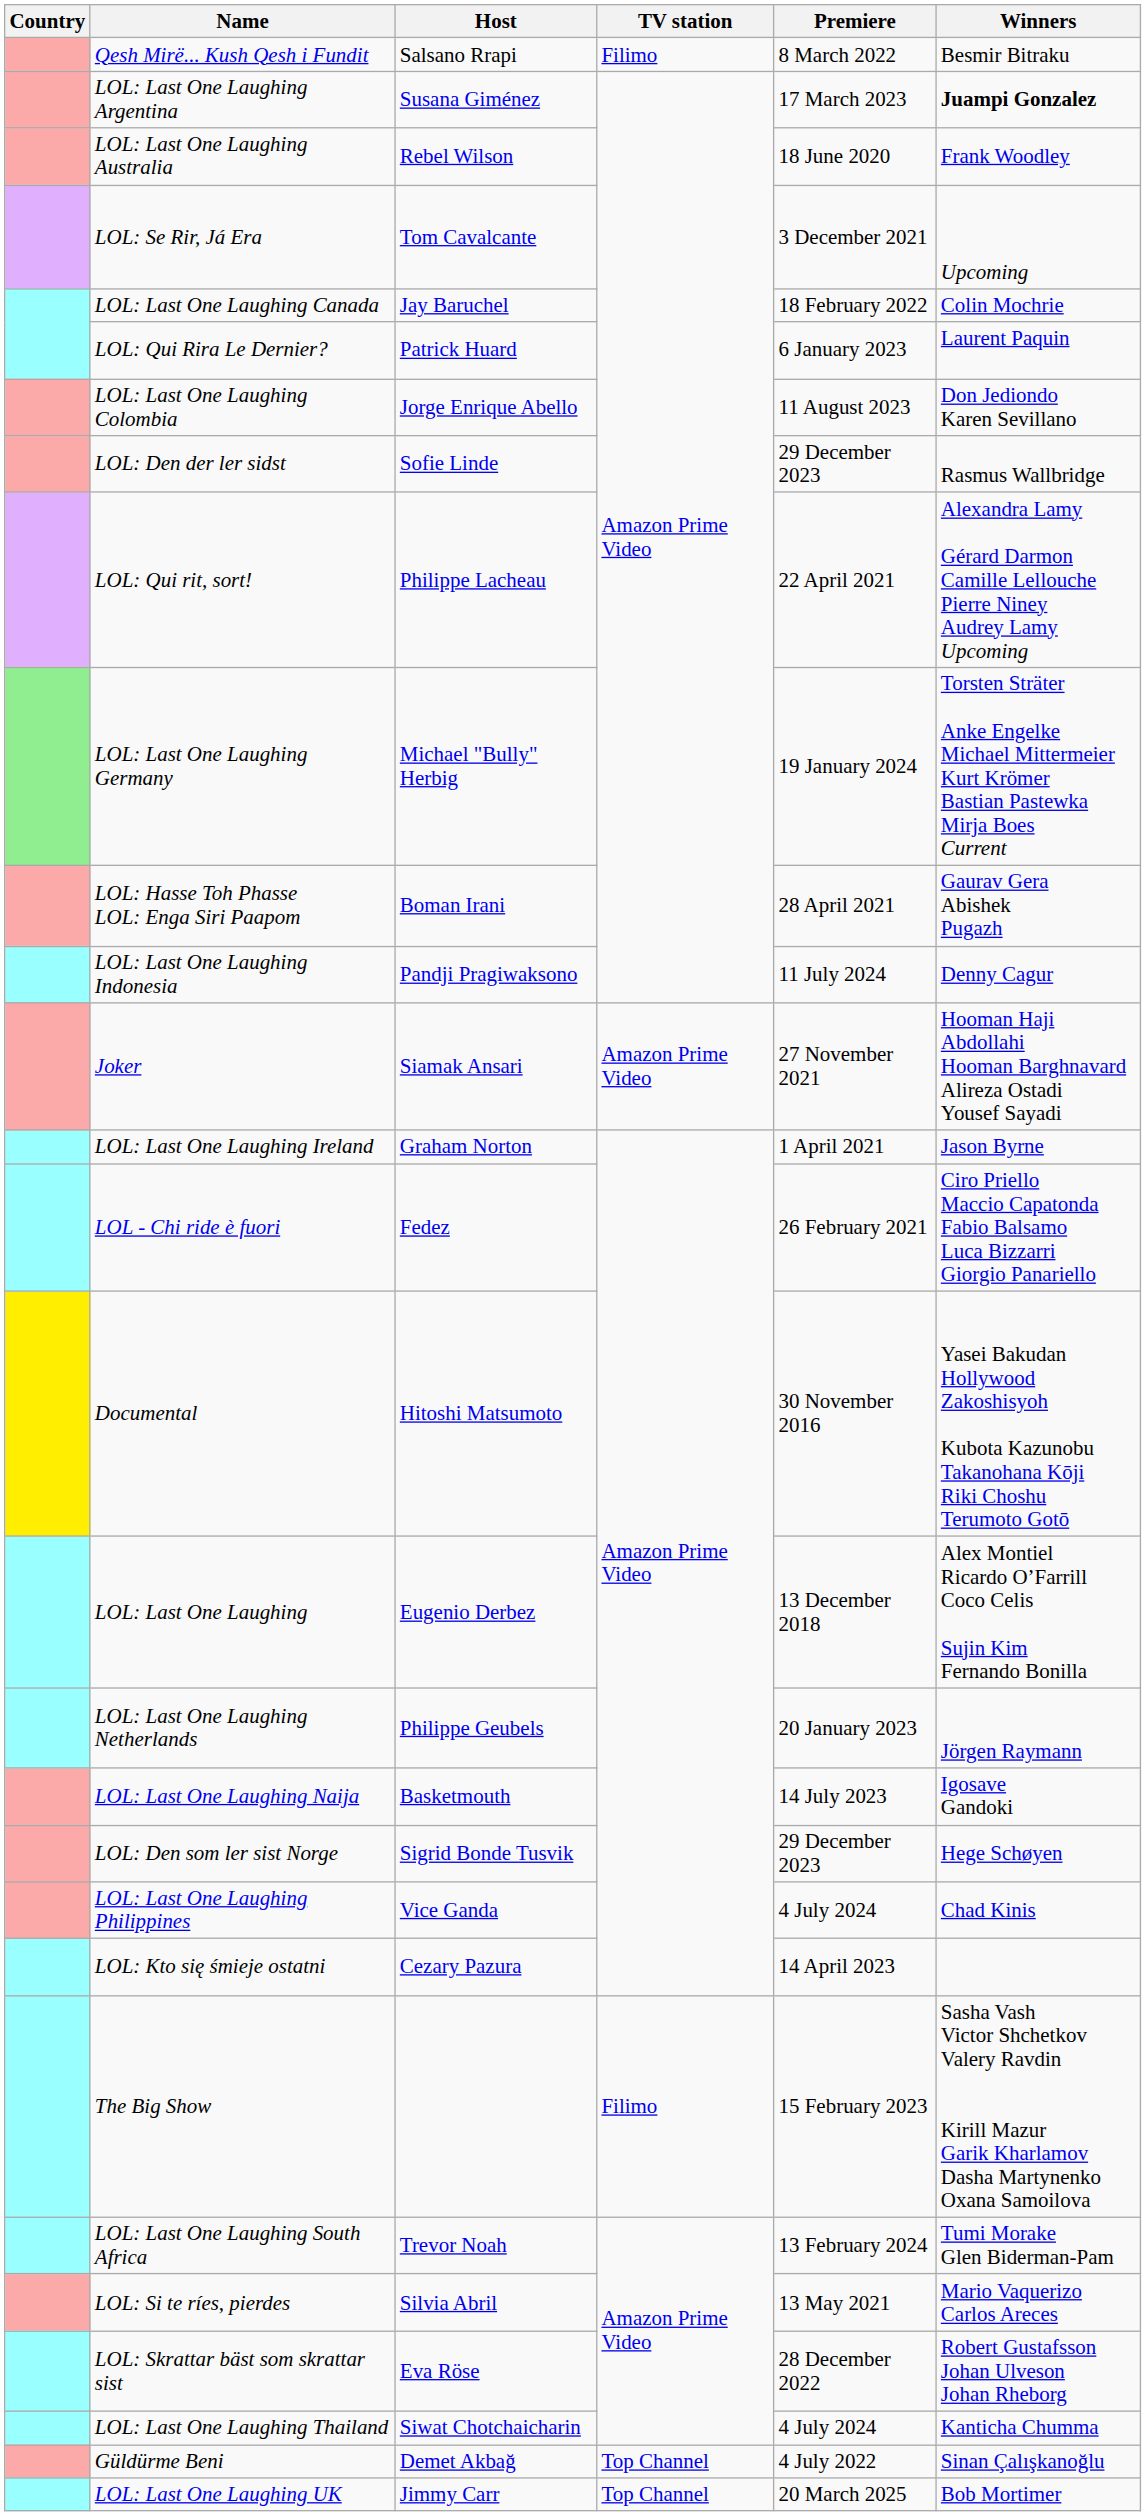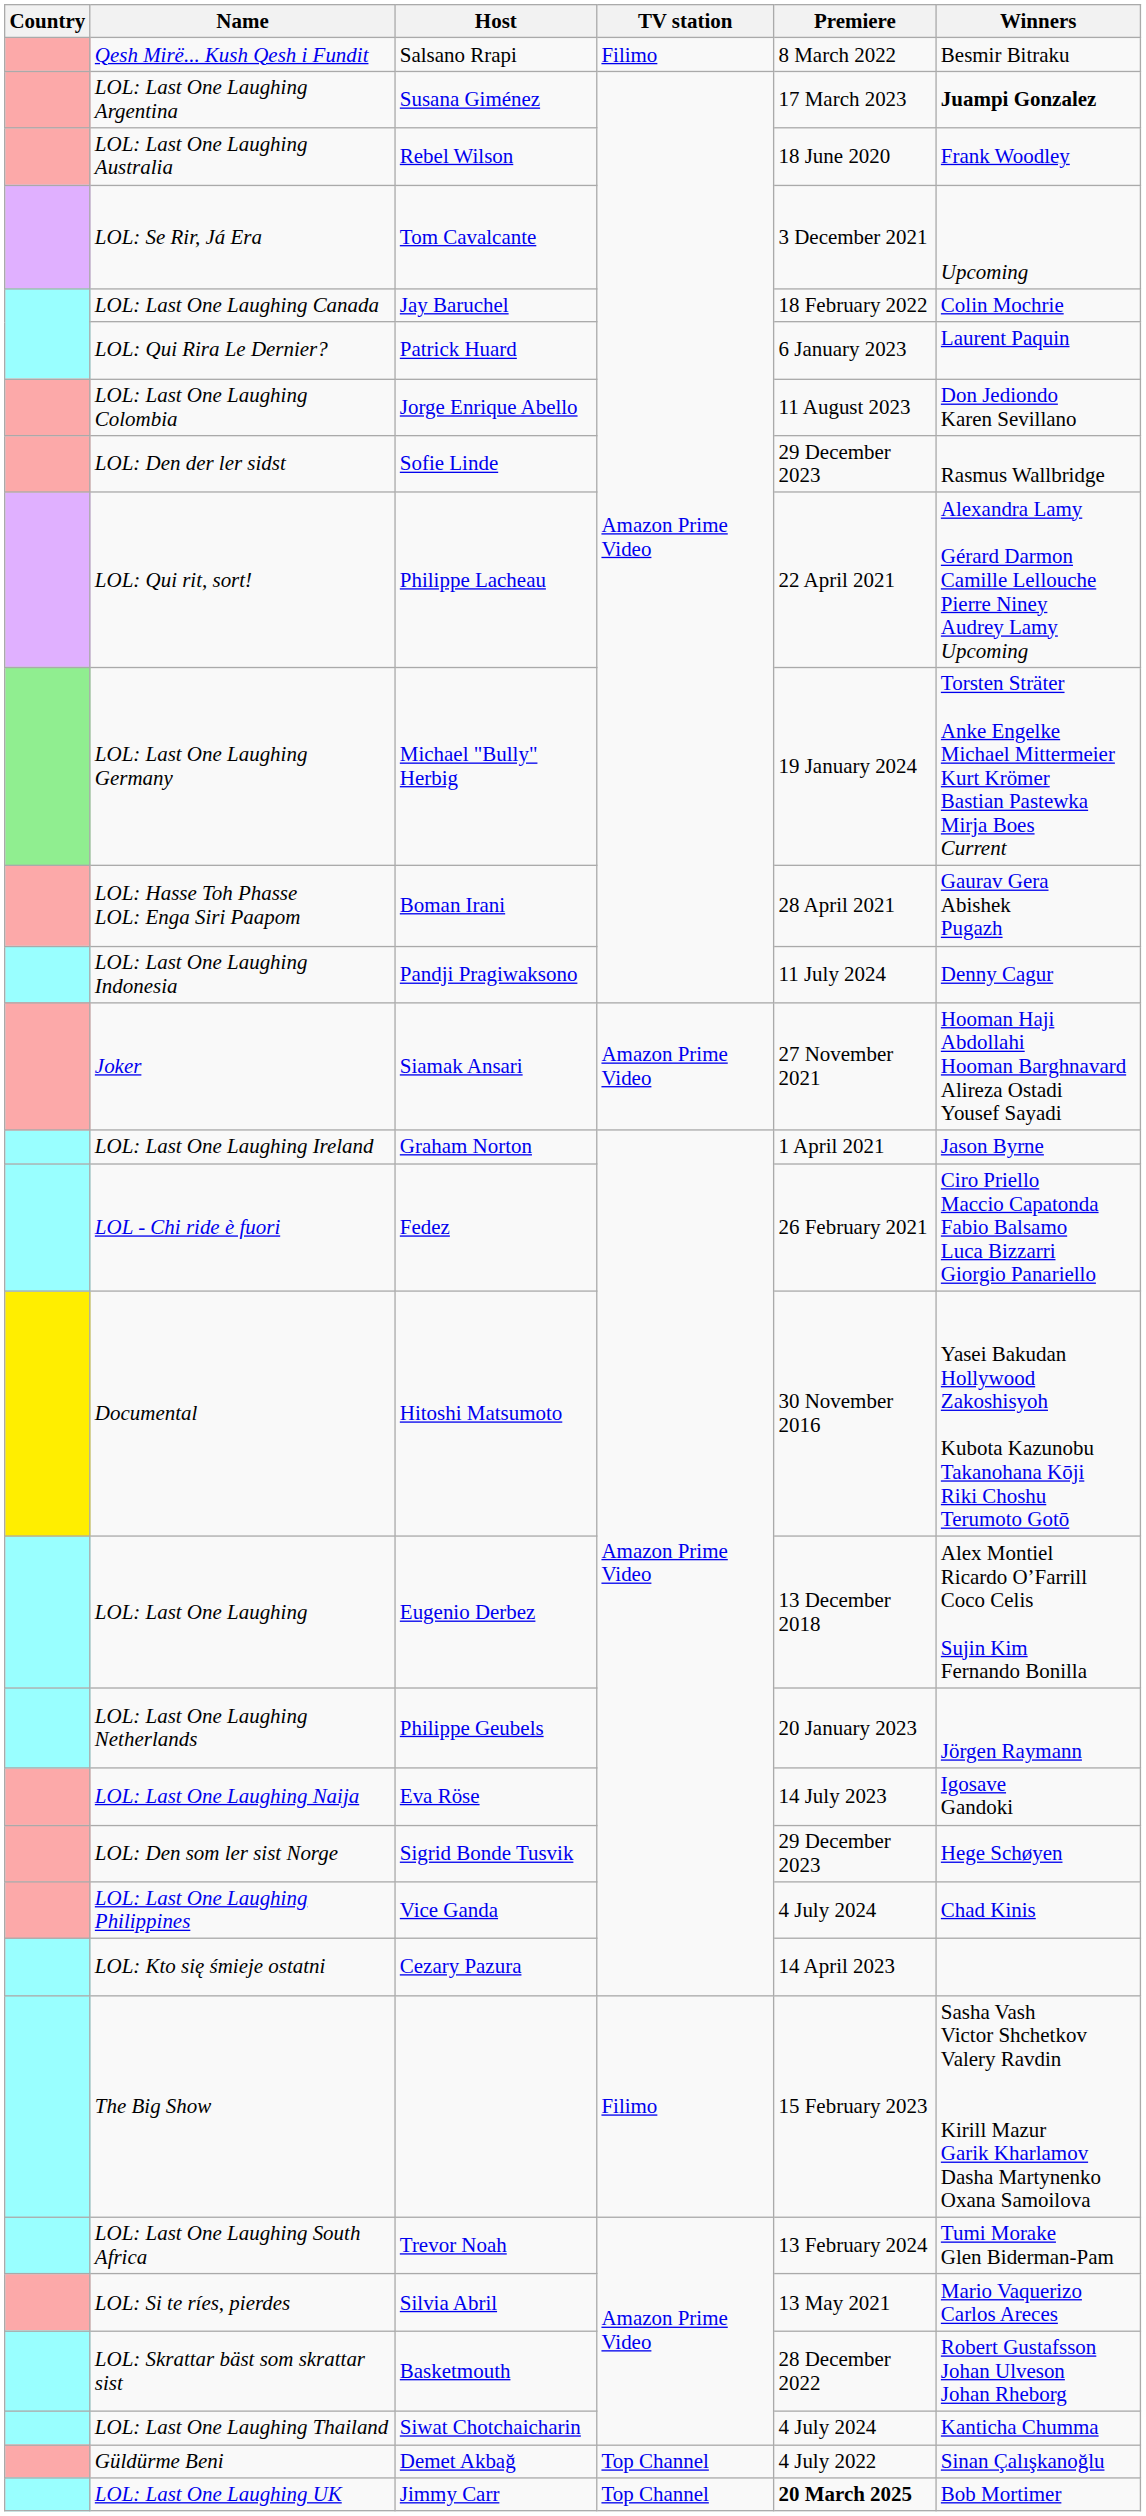(455, 1796) Basketmouth -> (440, 1796) Eva Röse
(440, 2370) Eva Röse -> (455, 2370) Basketmouth
(843, 2494) normal -> (845, 2494) bold
